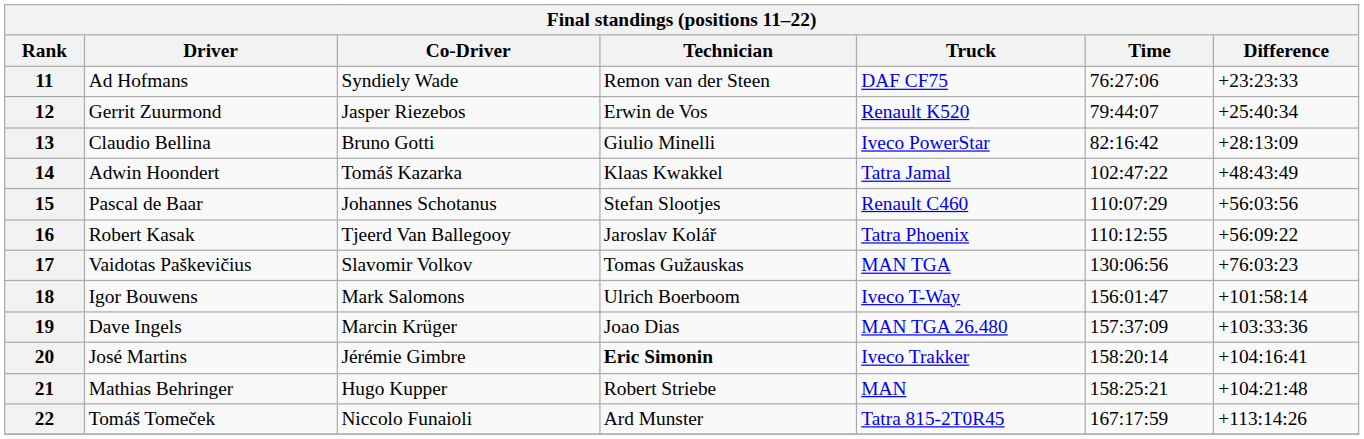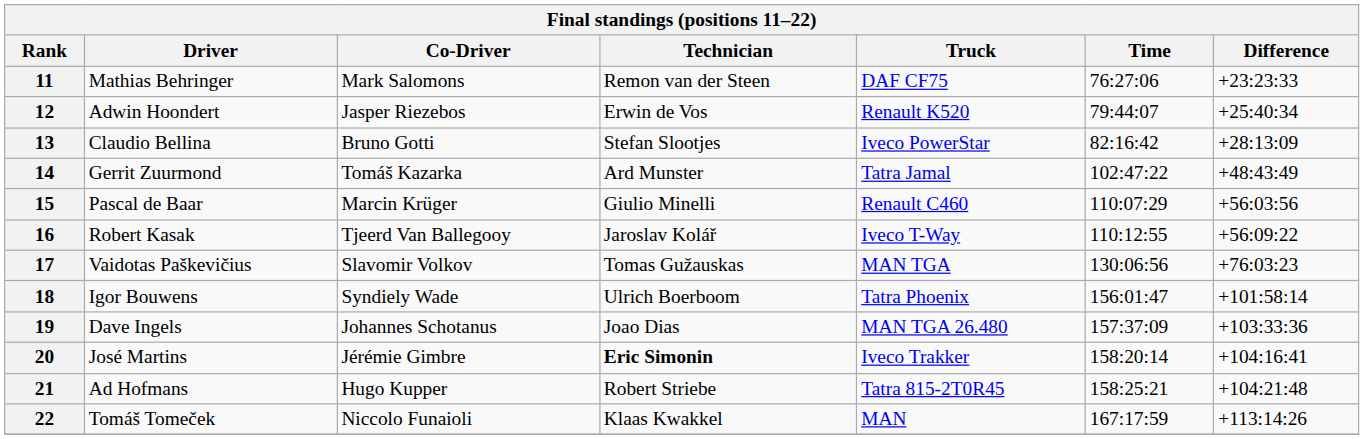(138, 81) Ad Hofmans -> (161, 81) Mathias Behringer
(400, 81) Syndiely Wade -> (403, 81) Mark Salomons
(155, 111) Gerrit Zuurmond -> (154, 111) Adwin Hoondert
(659, 142) Giulio Minelli -> (662, 142) Stefan Slootjes
(154, 173) Adwin Hoondert -> (155, 173) Gerrit Zuurmond
(663, 173) Klaas Kwakkel -> (654, 173) Ard Munster
(419, 204) Johannes Schotanus -> (399, 204) Marcin Krüger
(662, 204) Stefan Slootjes -> (659, 204) Giulio Minelli
(915, 234) Tatra Phoenix -> (911, 234) Iveco T-Way
(403, 296) Mark Salomons -> (400, 296) Syndiely Wade
(911, 296) Iveco T-Way -> (915, 296) Tatra Phoenix
(399, 326) Marcin Krüger -> (419, 326) Johannes Schotanus
(161, 388) Mathias Behringer -> (138, 388) Ad Hofmans
(884, 388) MAN -> (933, 388) Tatra 815-2T0R45
(654, 419) Ard Munster -> (663, 419) Klaas Kwakkel
(933, 419) Tatra 815-2T0R45 -> (884, 419) MAN
